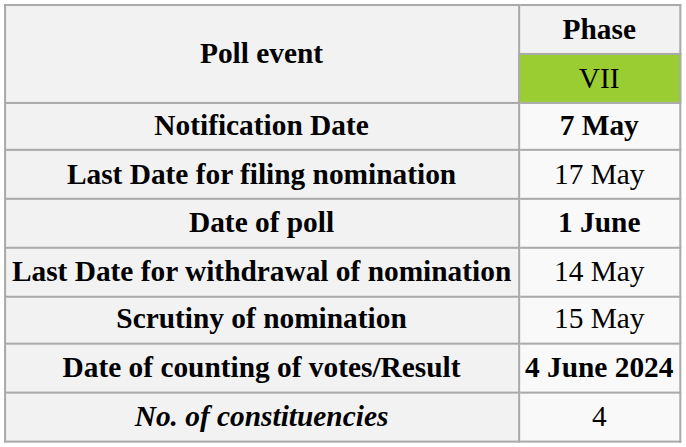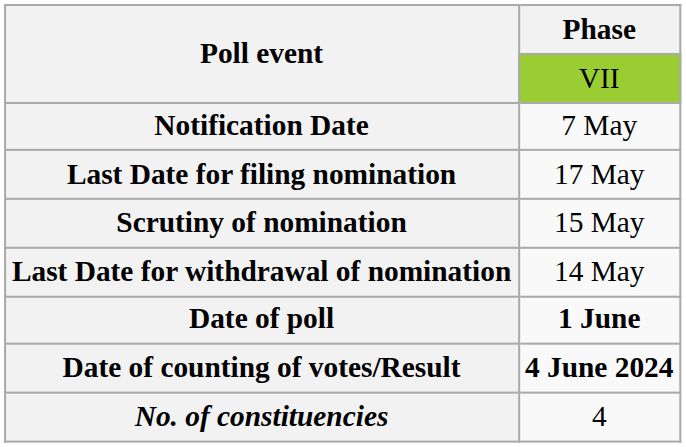(599, 125) bold -> (599, 125) normal
rows swapped: (262, 319) <-> (262, 222)
